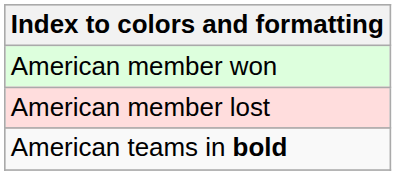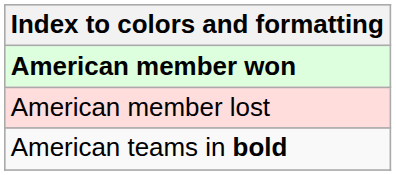(144, 66) normal -> (153, 66) bold
